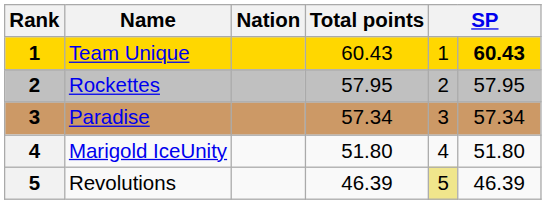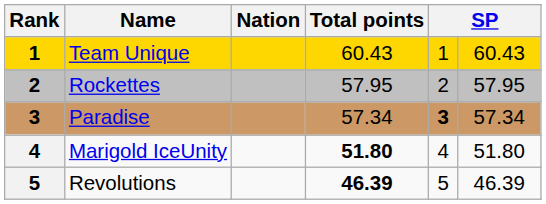(499, 53) bold -> (499, 53) normal
(443, 118) normal -> (443, 118) bold
(367, 150) normal -> (367, 150) bold
(367, 183) normal -> (367, 183) bold
(443, 183) khaki background -> (443, 183) no background
